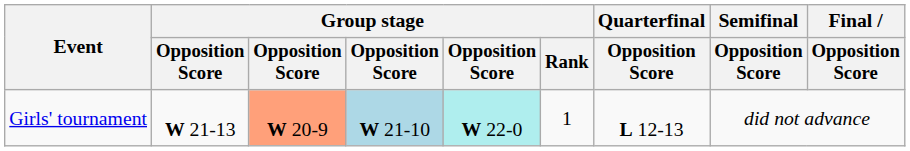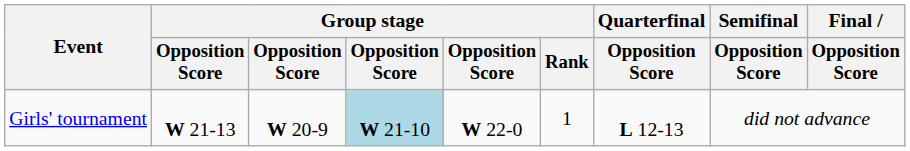(298, 129) lightsalmon background -> (298, 129) no background
(492, 129) paleturquoise background -> (492, 129) no background
